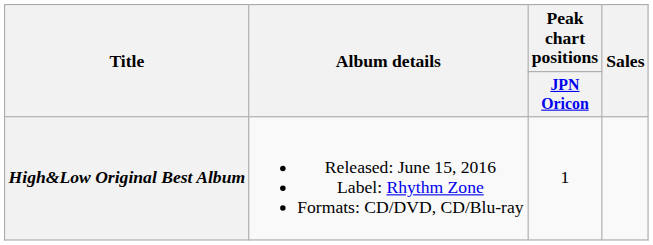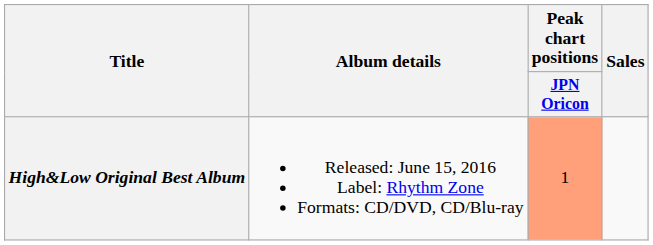(565, 178) no background -> (565, 178) lightsalmon background
